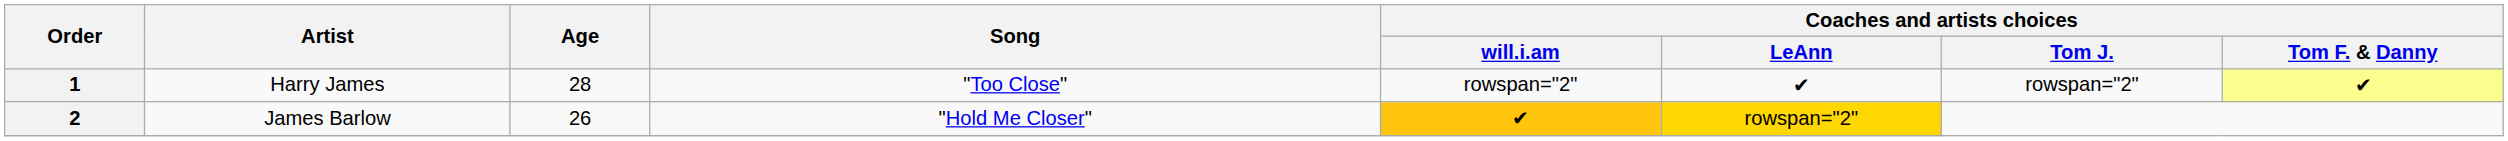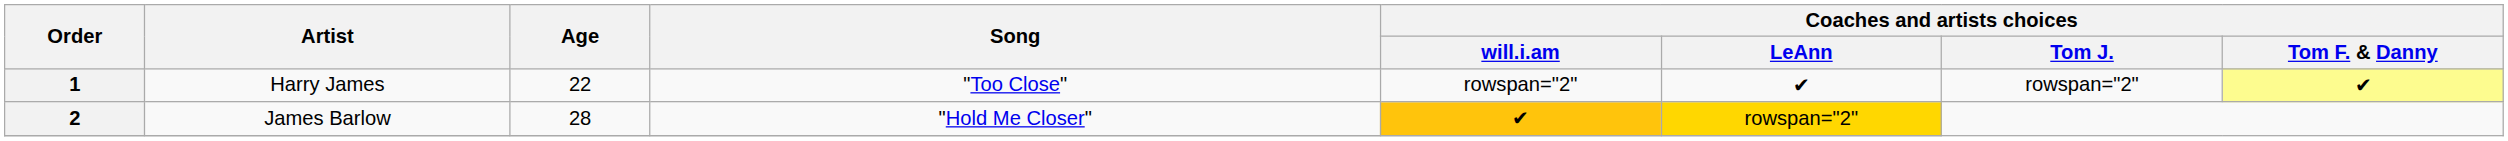(580, 85) 28 -> (580, 85) 22
(580, 118) 26 -> (580, 118) 28
